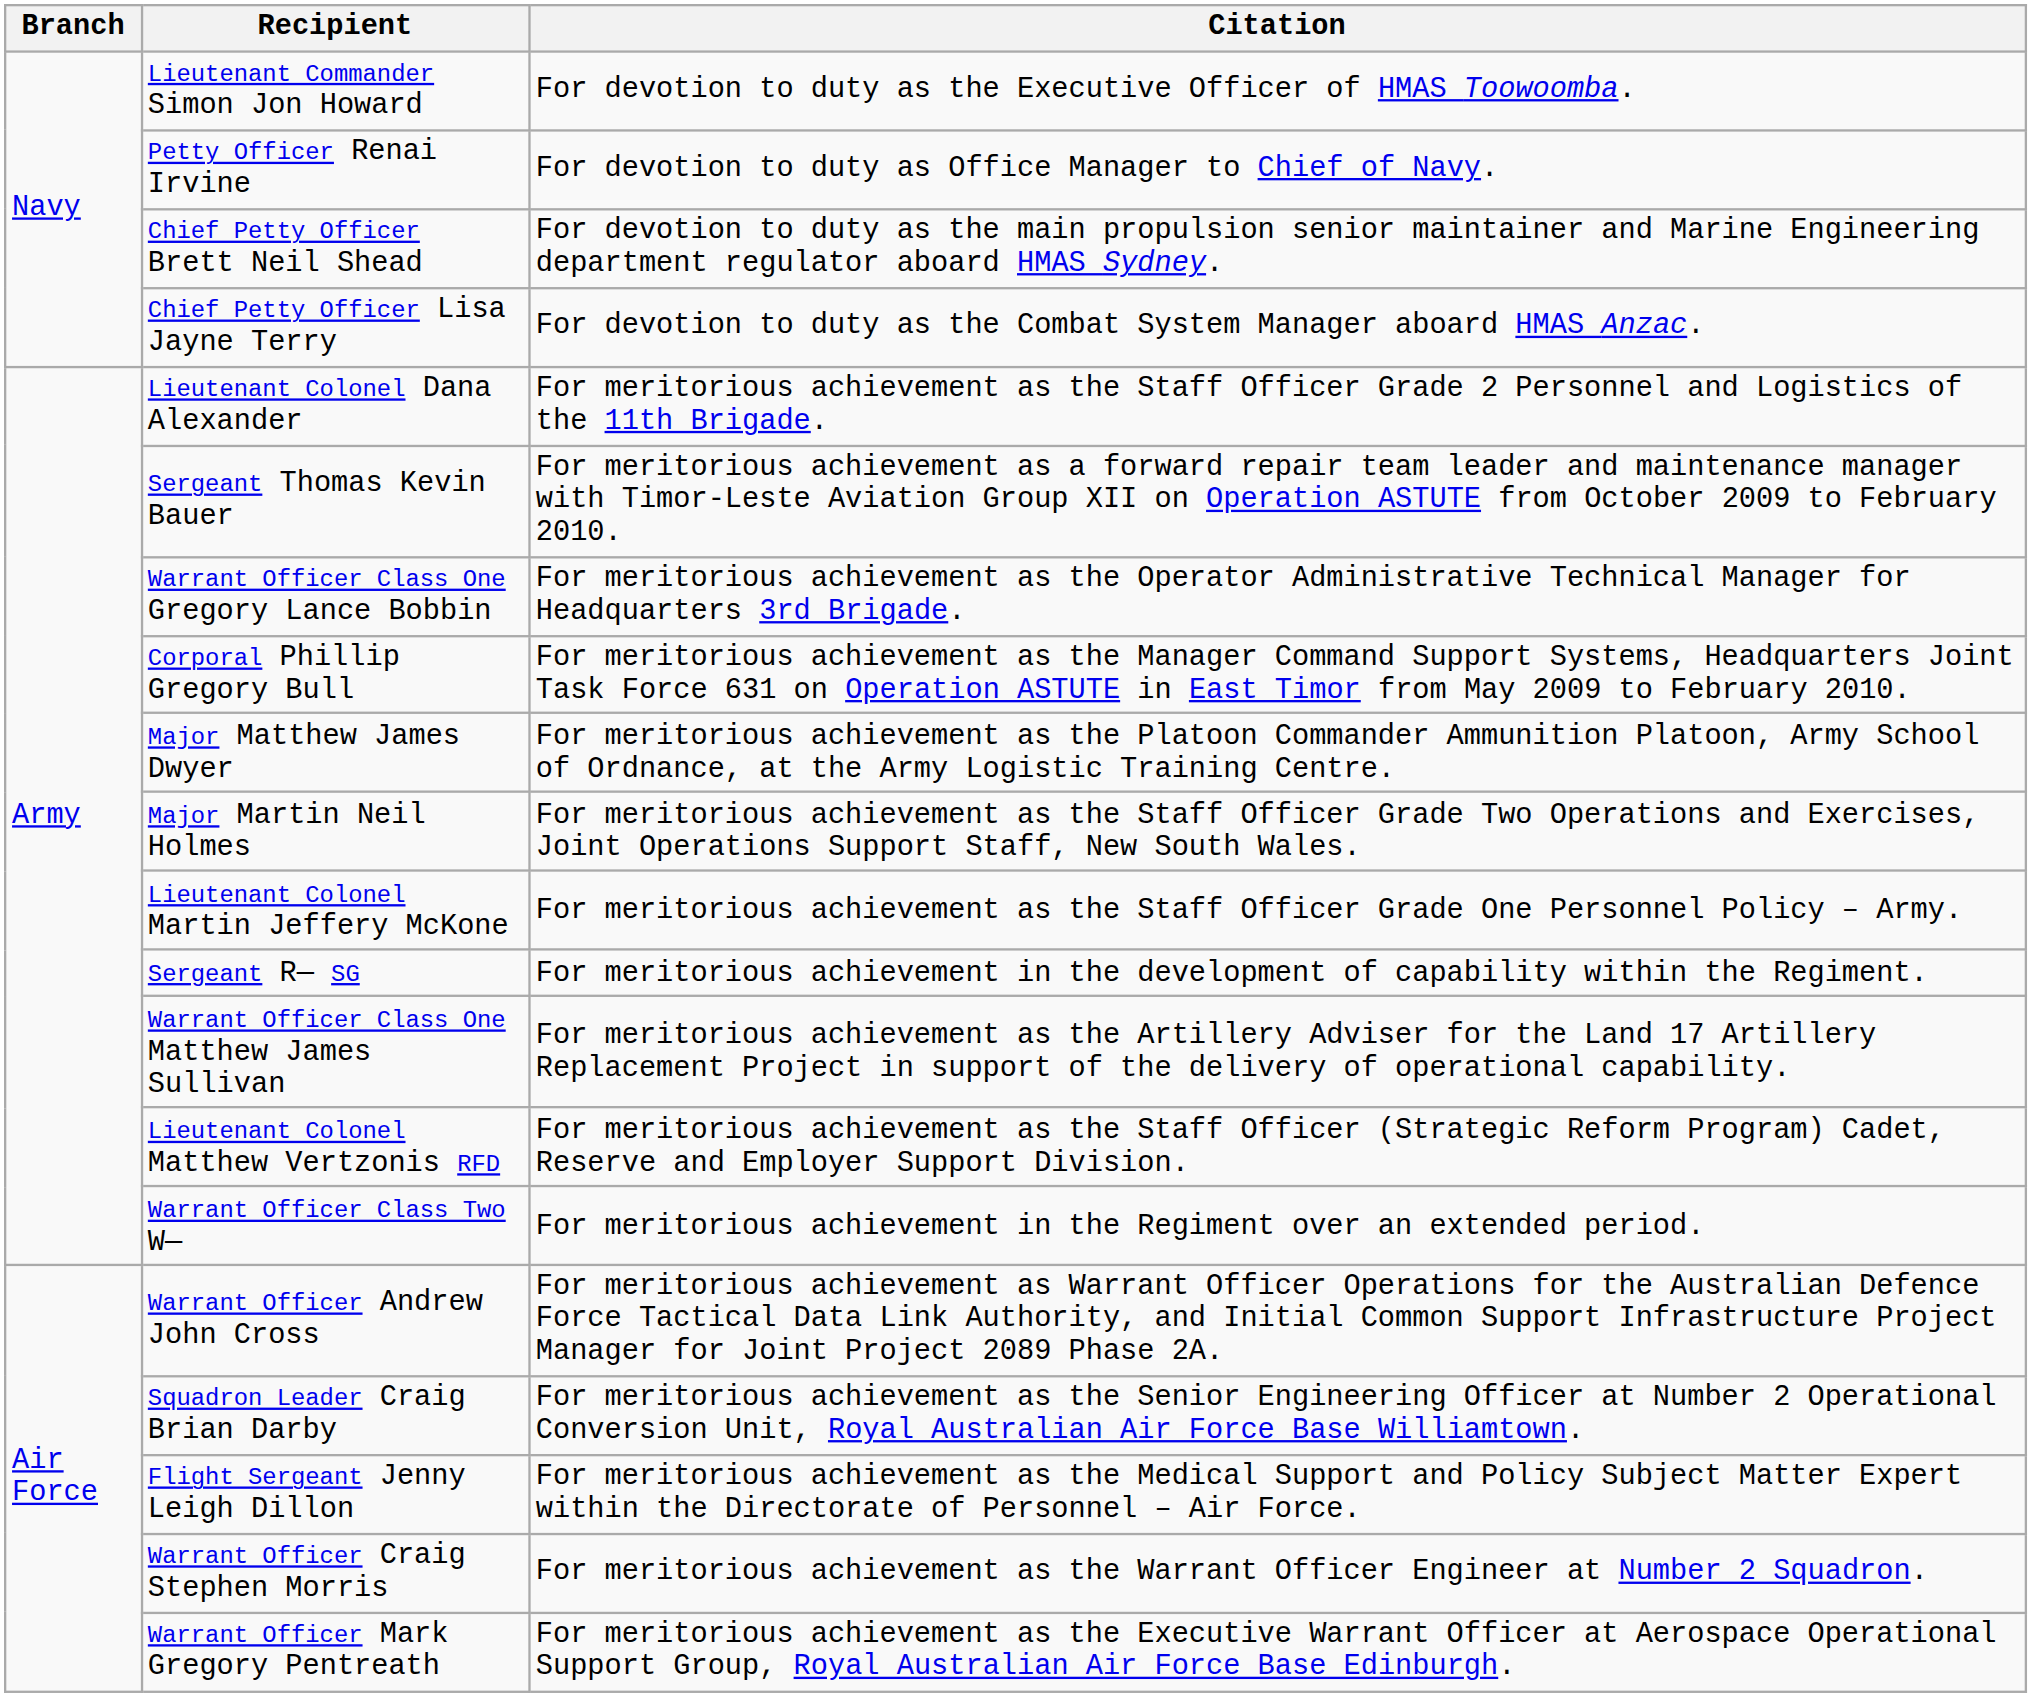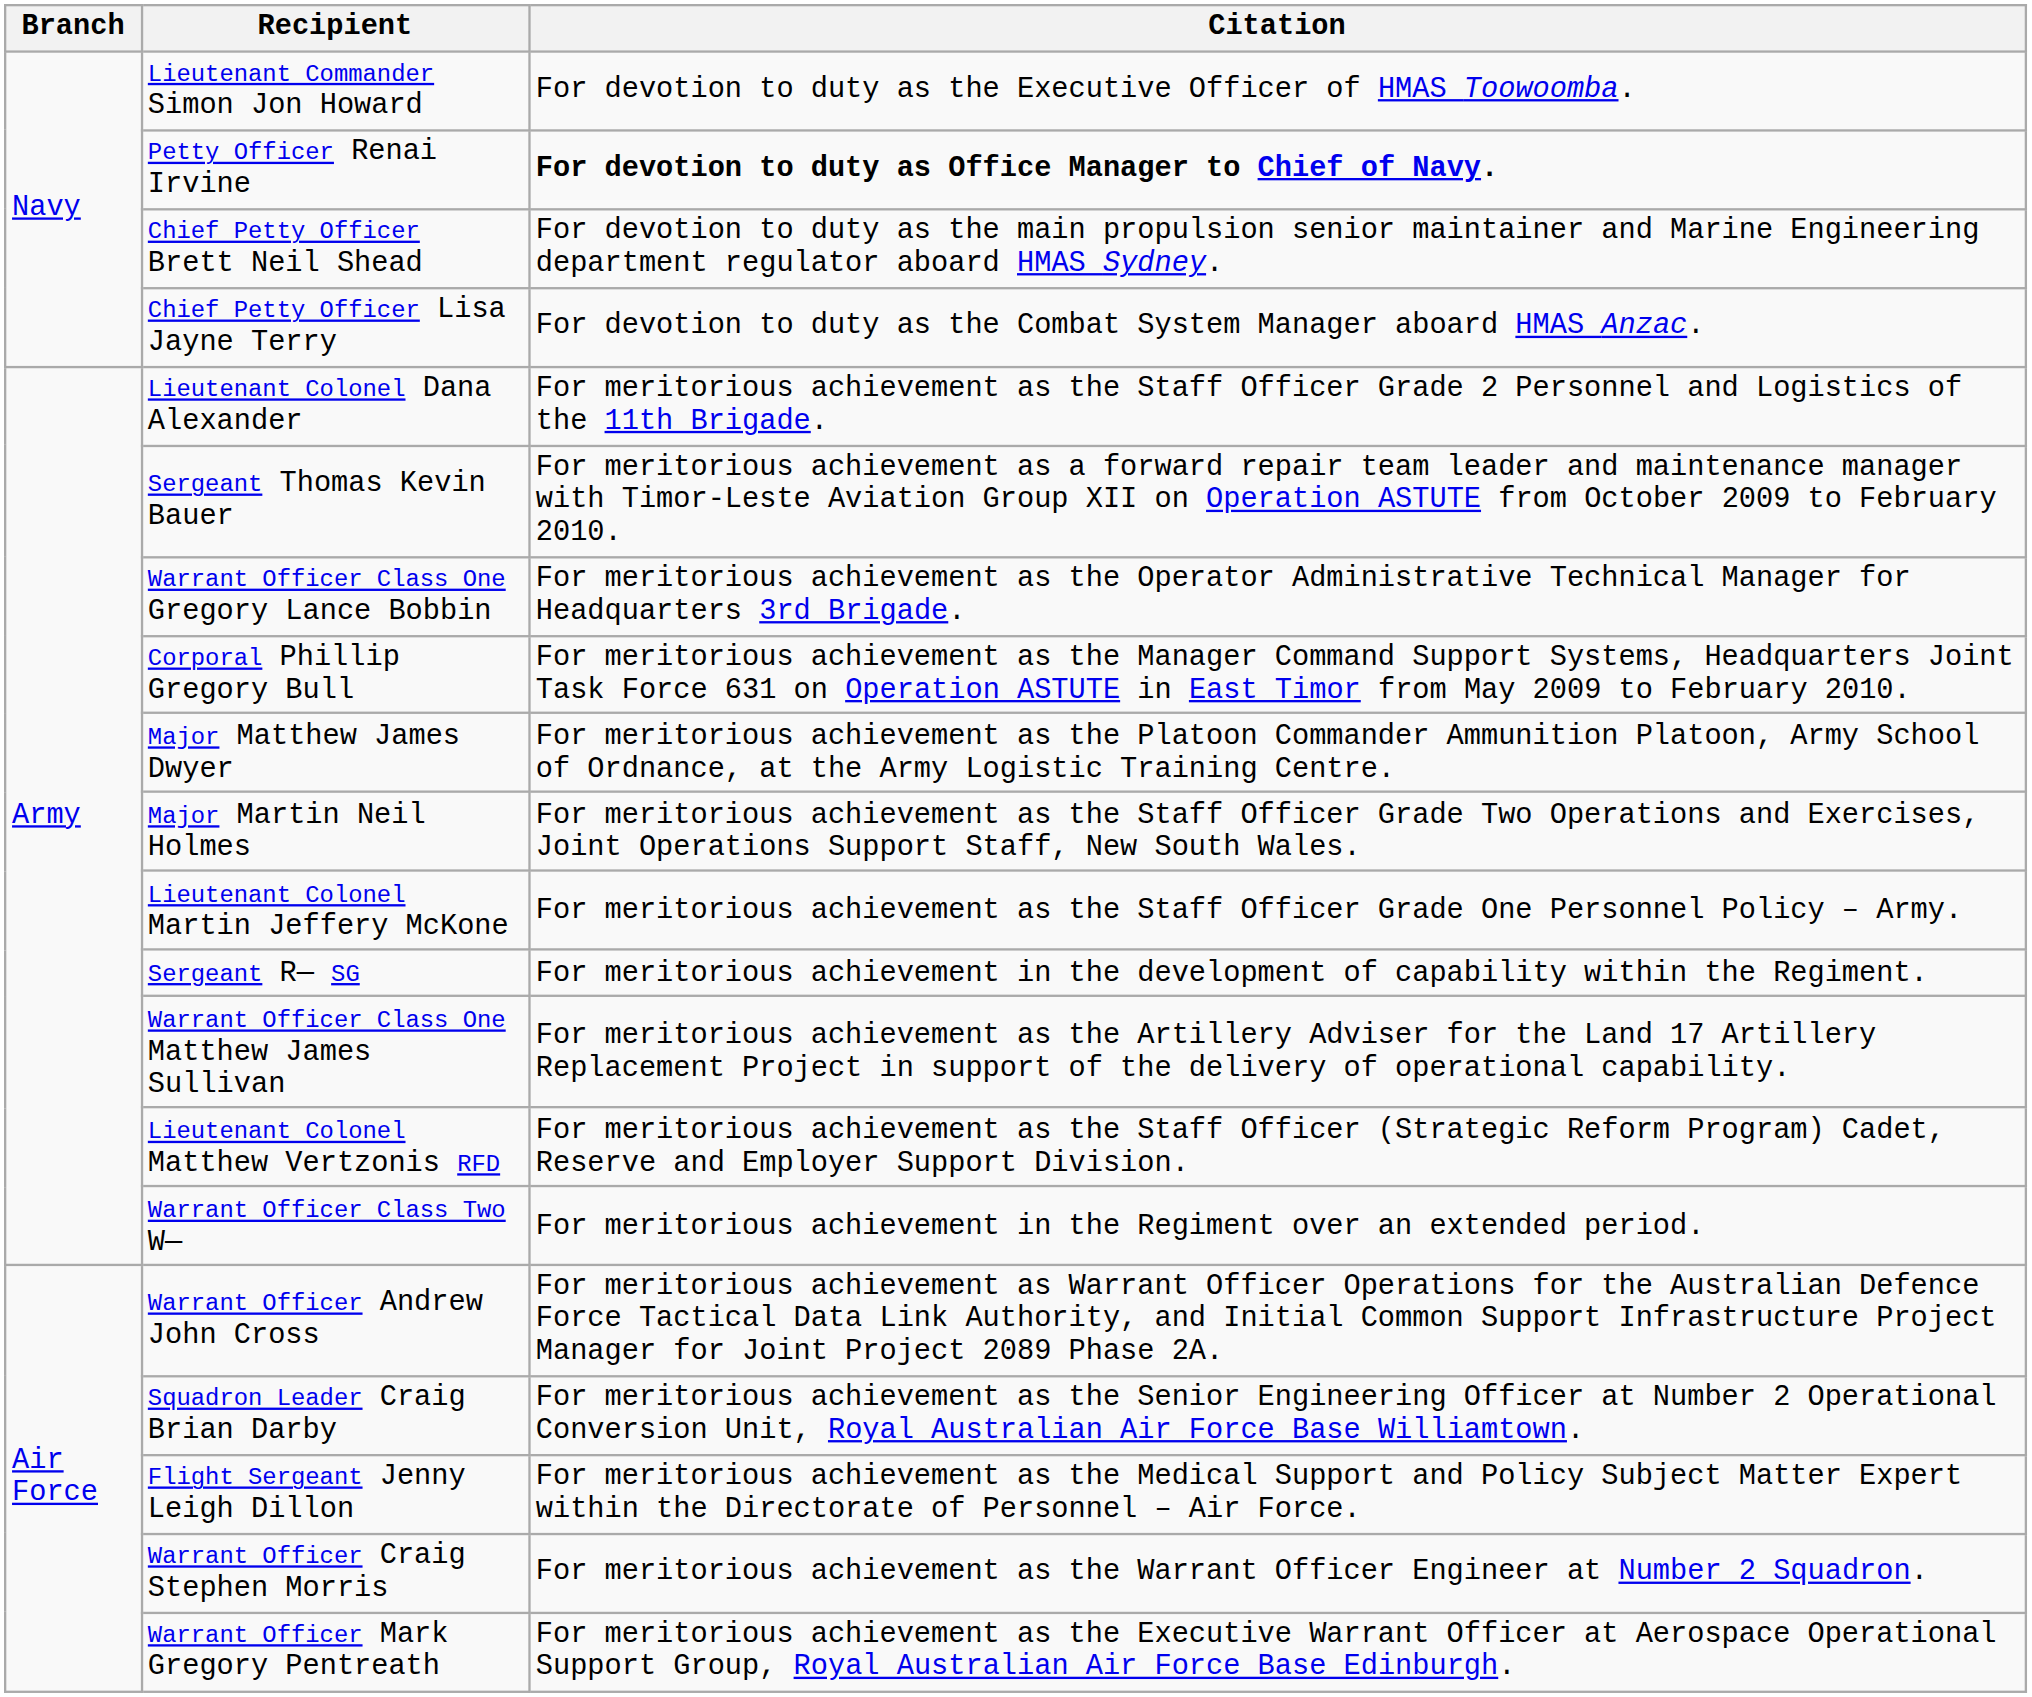(1017, 170) normal -> (1017, 170) bold
